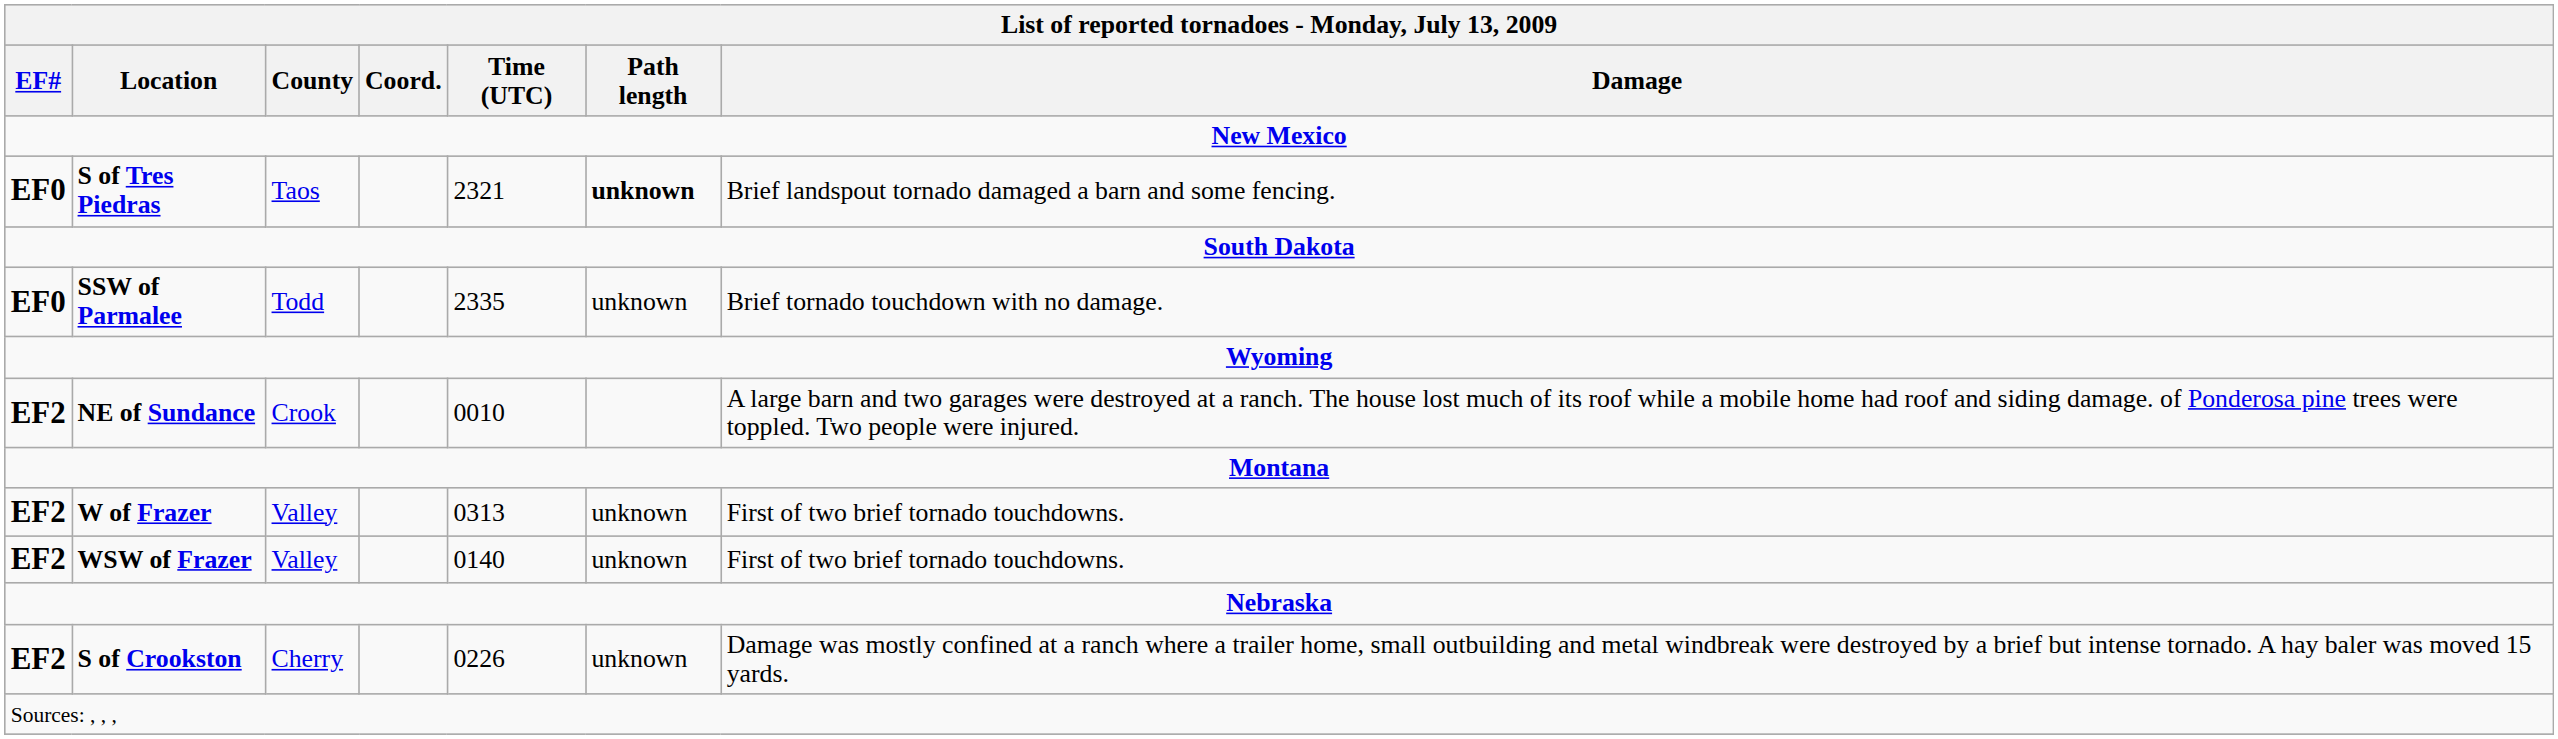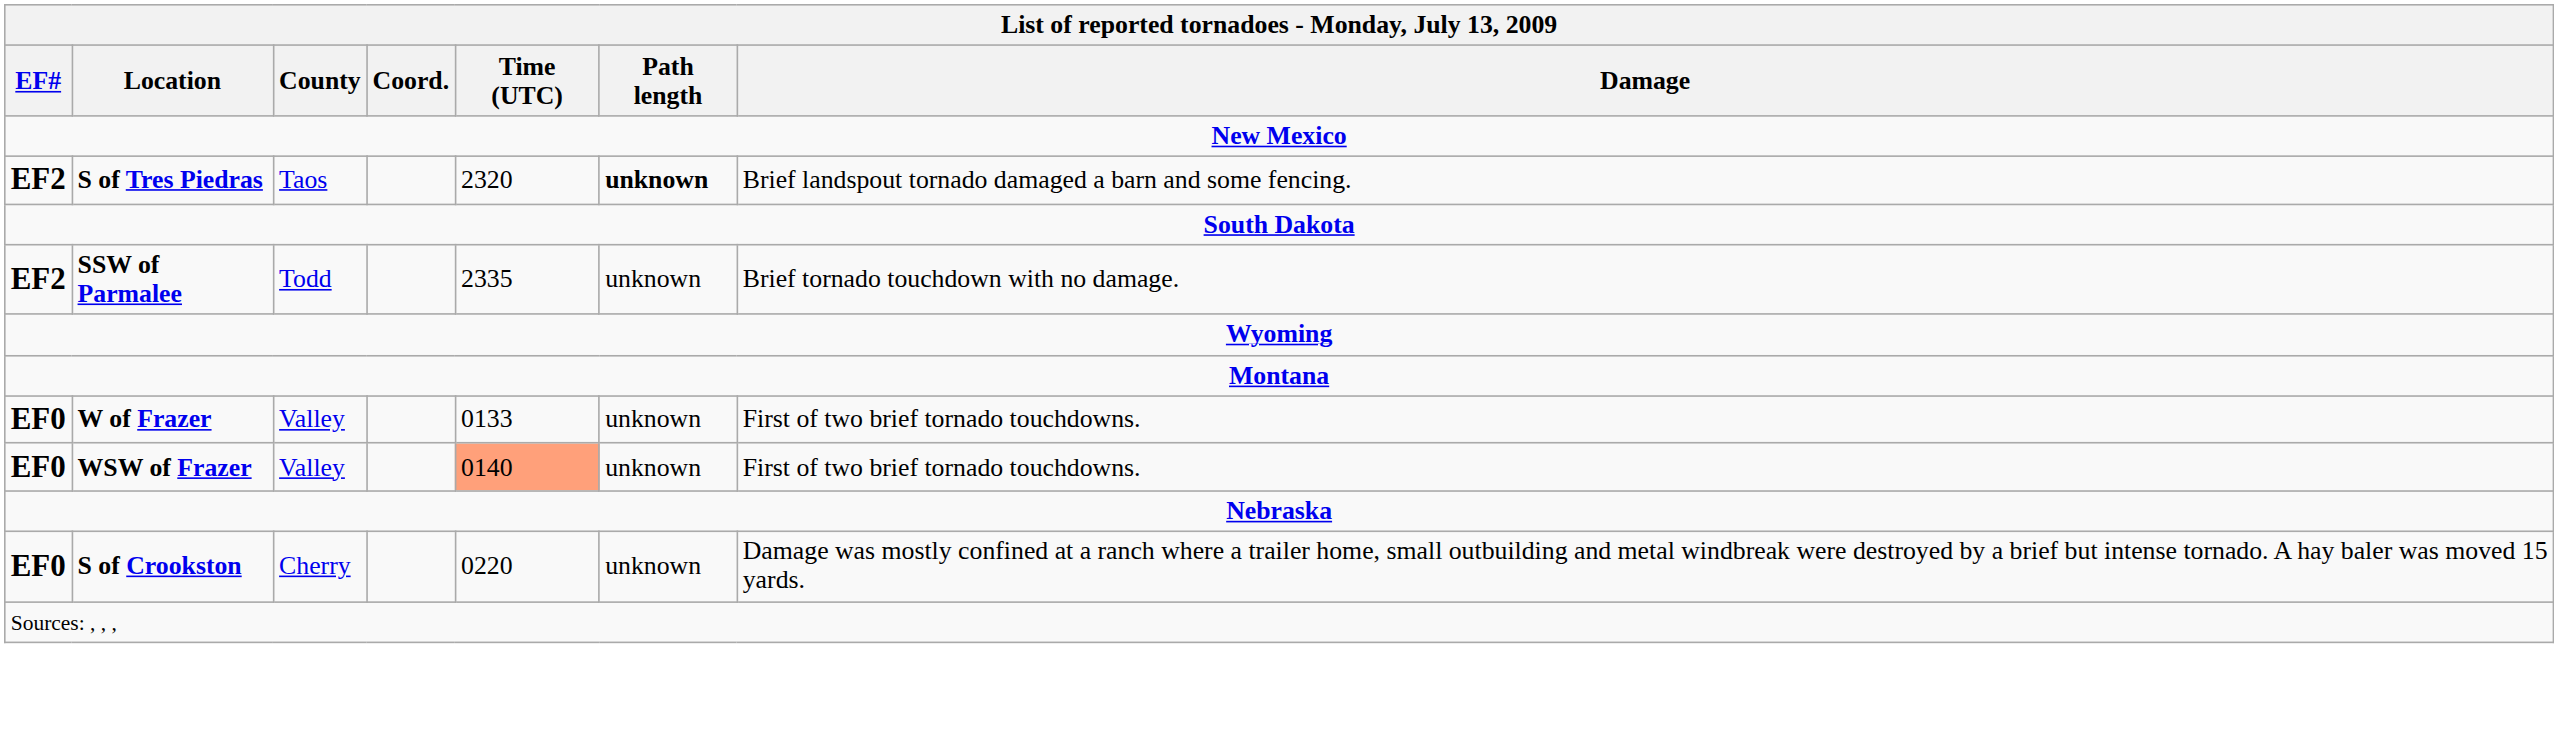(38, 190) EF0 -> (38, 179) EF2
(479, 190) 2321 -> (487, 179) 2320
(38, 301) EF0 -> (38, 279) EF2
- row: (166, 412)
(38, 511) EF2 -> (38, 419) EF0
(479, 511) 0313 -> (487, 419) 0133
(38, 559) EF2 -> (38, 466) EF0
(479, 559) no background -> (487, 466) lightsalmon background
(38, 658) EF2 -> (38, 566) EF0
(479, 658) 0226 -> (487, 566) 0220
